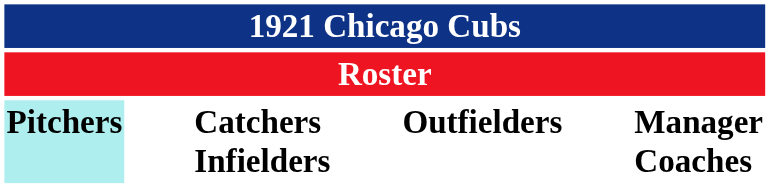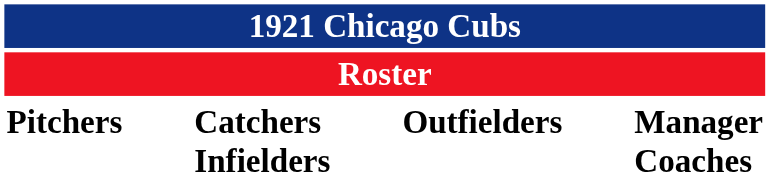(64, 121) paleturquoise background -> (64, 121) no background
